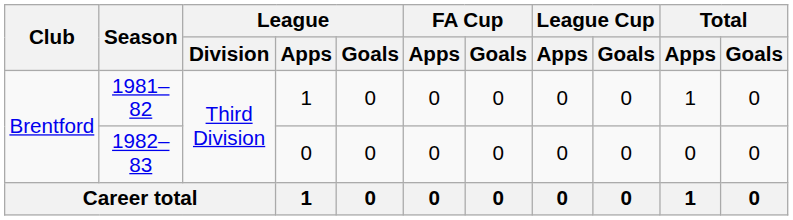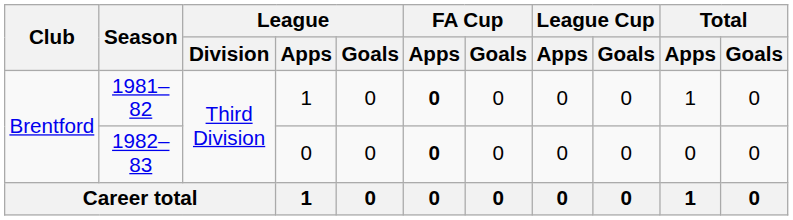(434, 97) normal -> (434, 97) bold
(434, 153) normal -> (434, 153) bold
